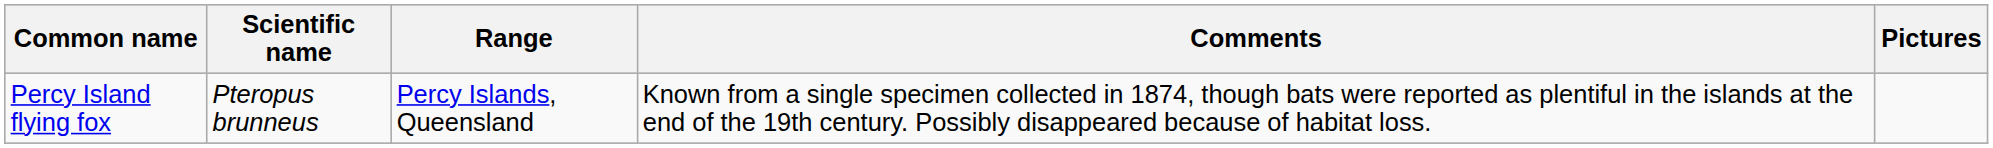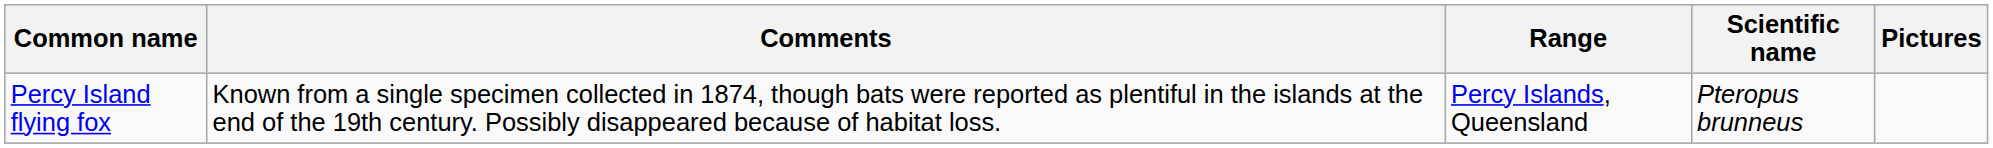columns swapped: (299, 38) <-> (1256, 38)
